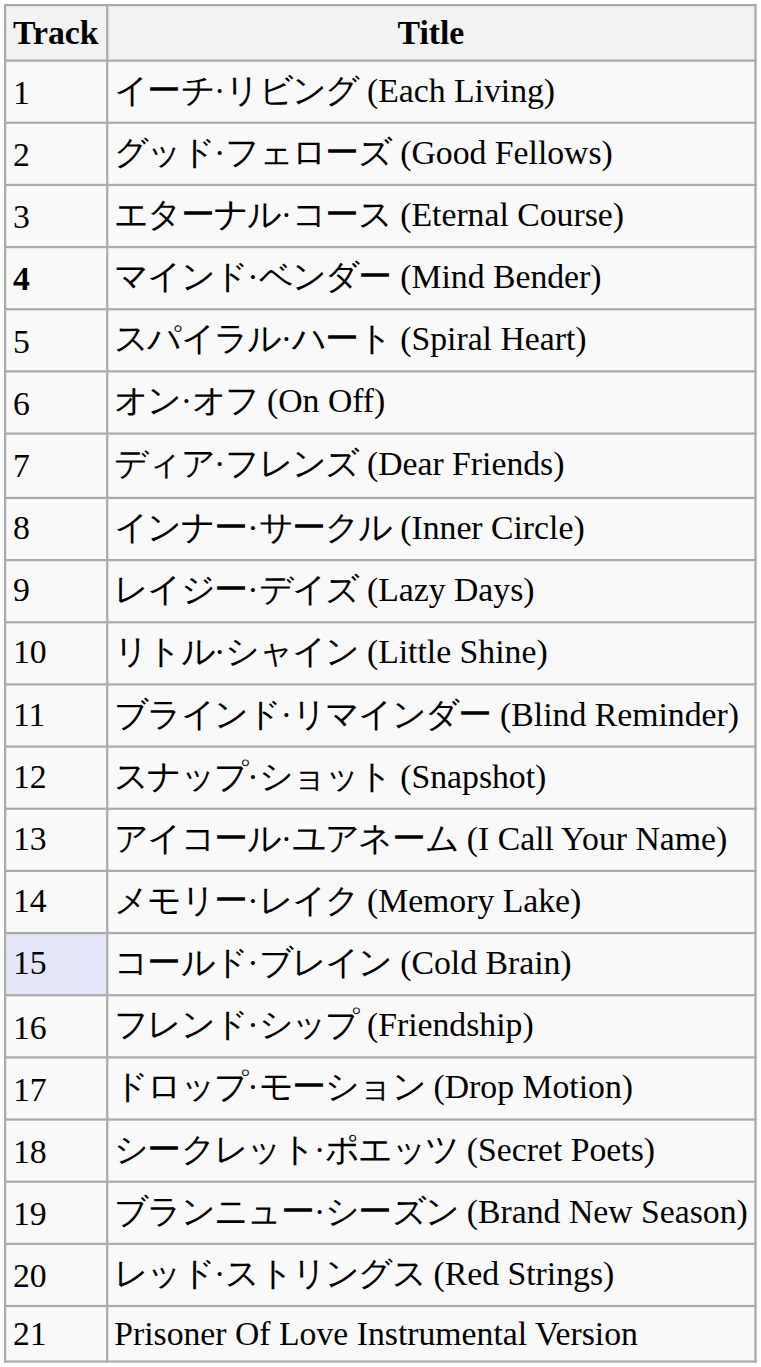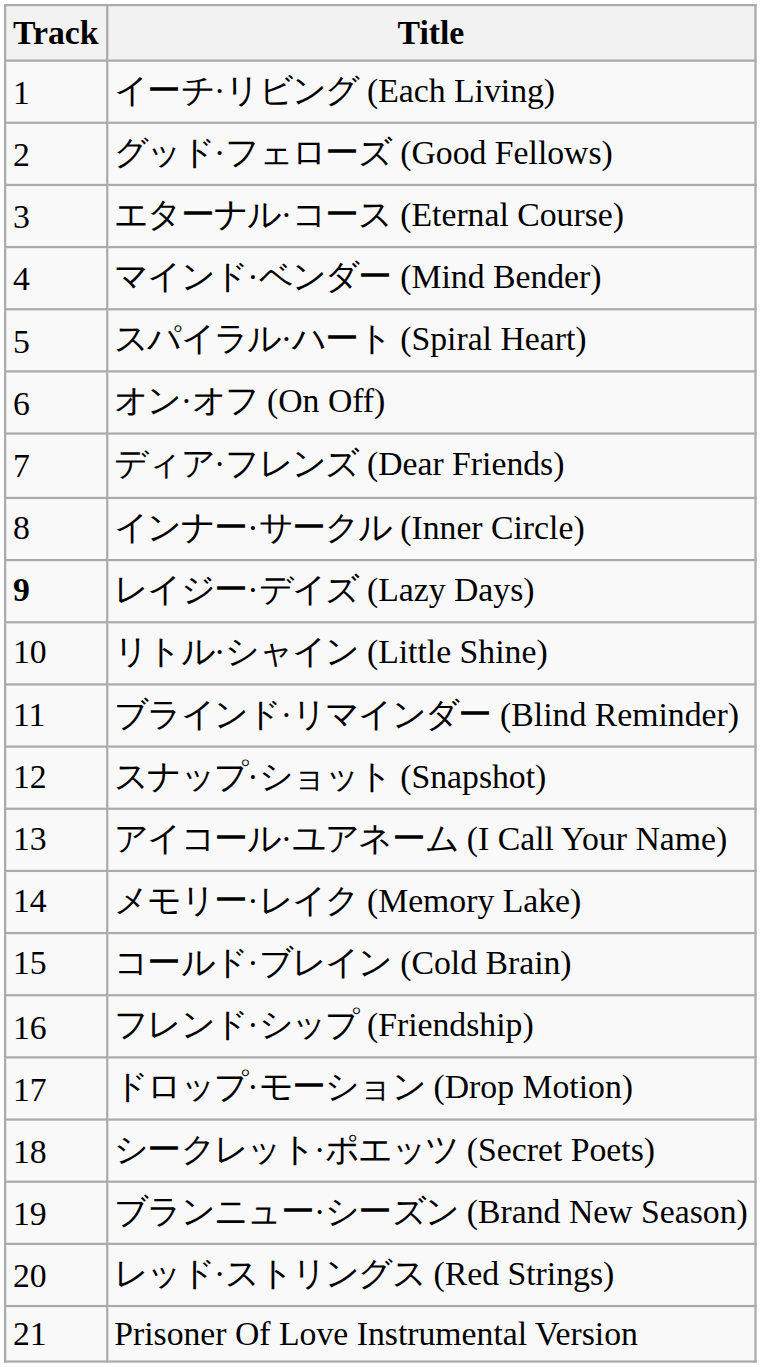(21, 278) bold -> (21, 278) normal
(21, 589) normal -> (21, 589) bold
(30, 963) lavender background -> (30, 963) no background
